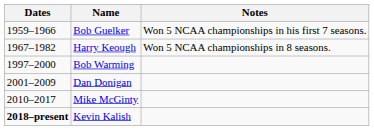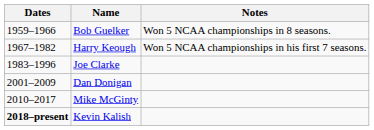(255, 30) Won 5 NCAA championships in his first 7 seasons. -> (237, 30) Won 5 NCAA championships in 8 seasons.
(237, 47) Won 5 NCAA championships in 8 seasons. -> (255, 47) Won 5 NCAA championships in his first 7 seasons.
+ row: (96, 64)
- row: (104, 64)
